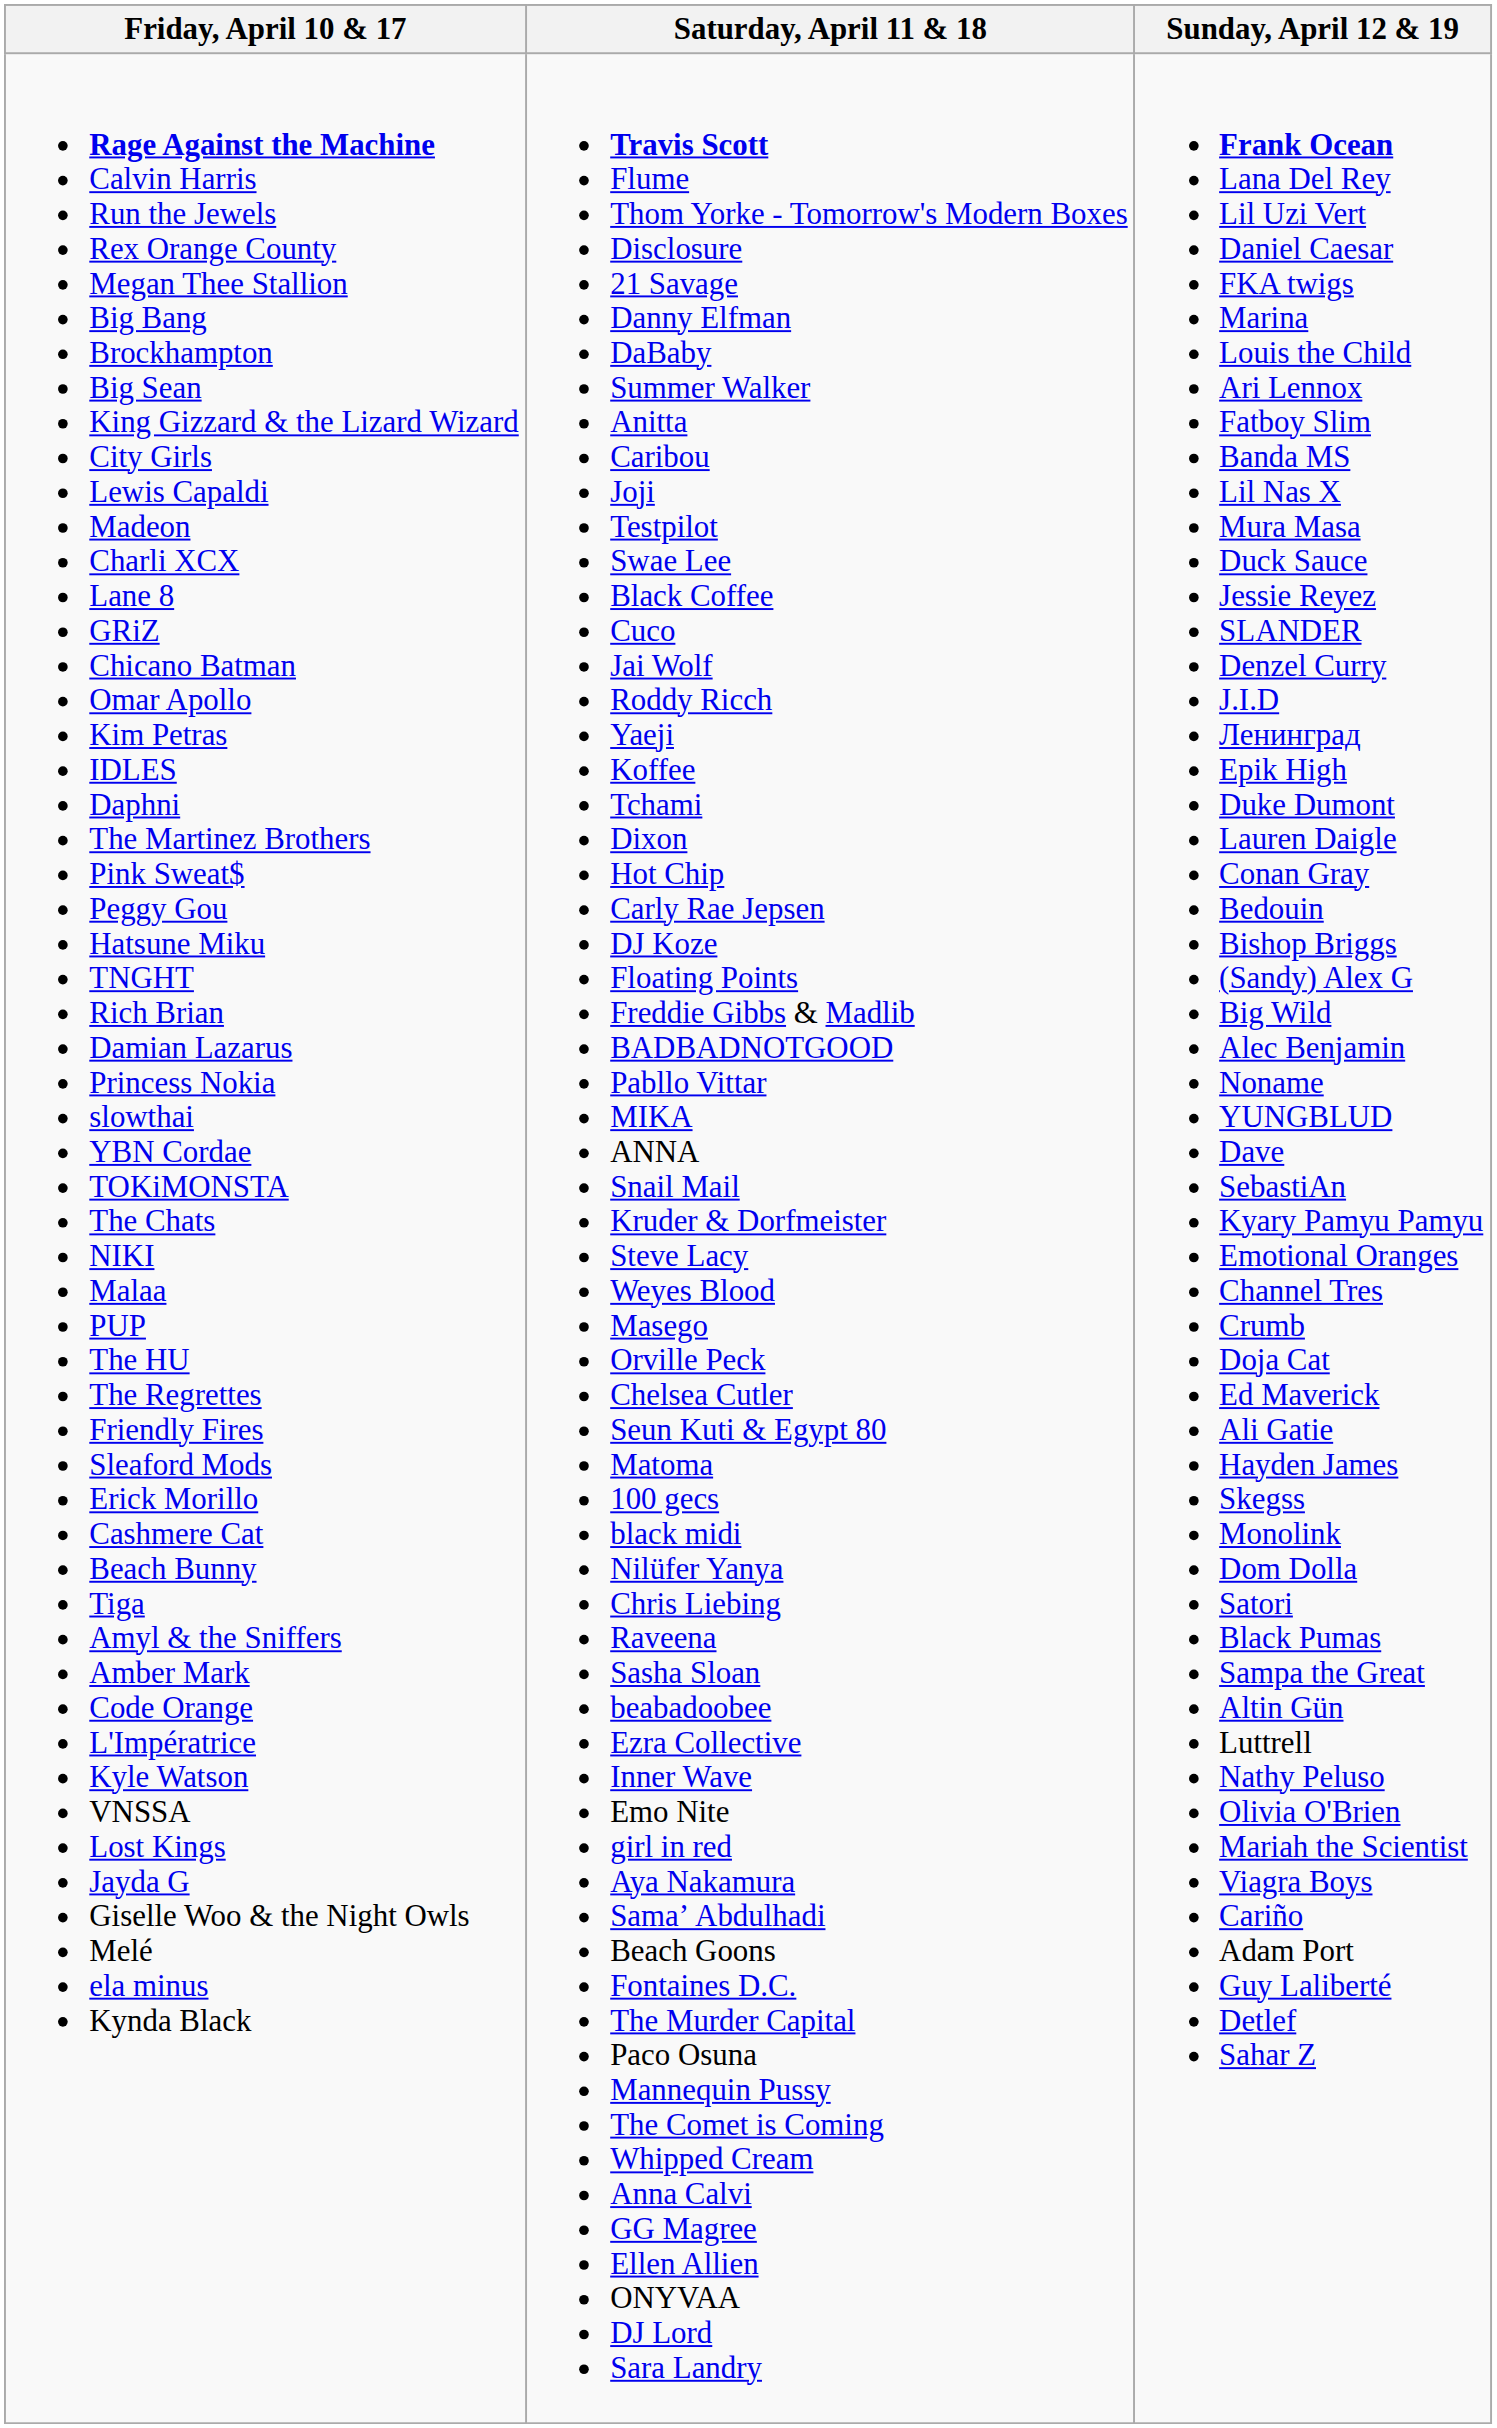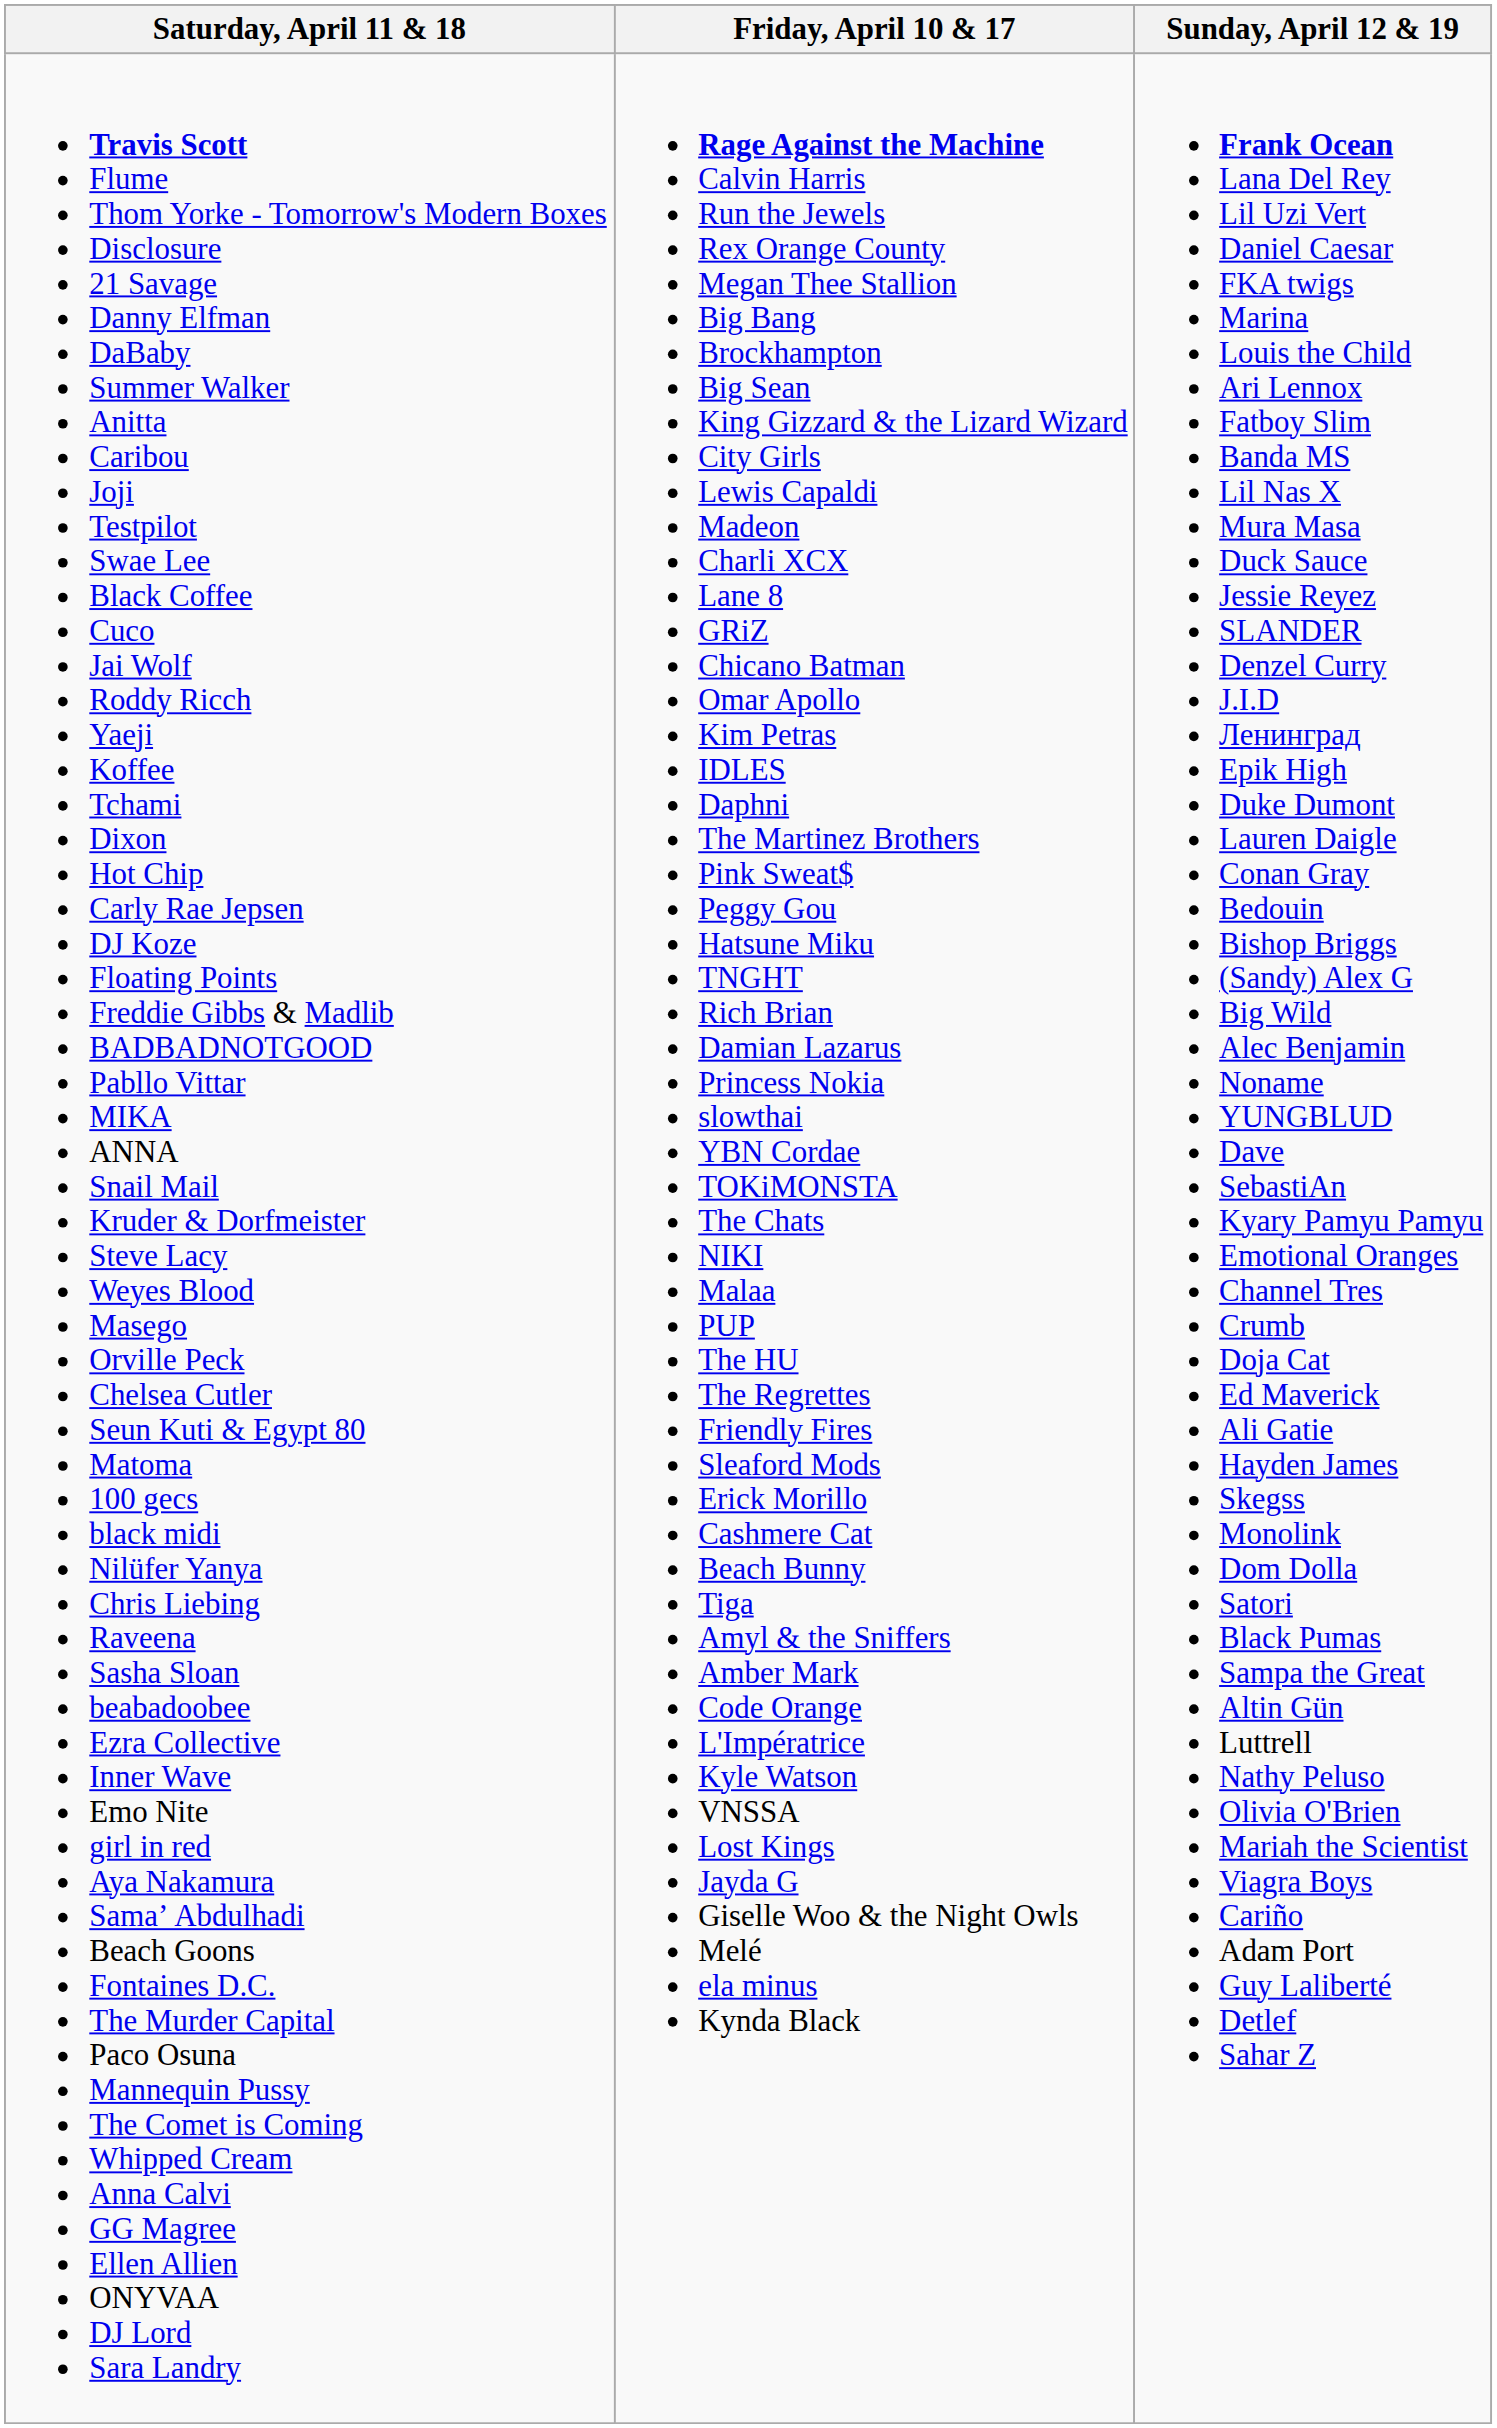columns swapped: (265, 28) <-> (830, 28)
